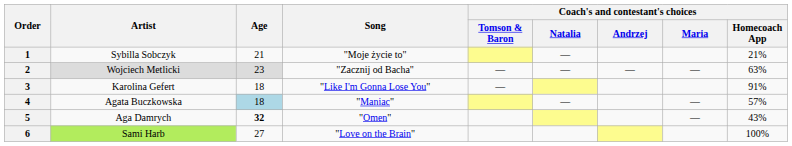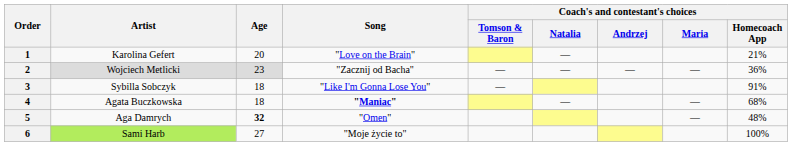(143, 54) Sybilla Sobczyk -> (143, 54) Karolina Gefert
(259, 54) 21 -> (259, 54) 20
(375, 54) "Moje życie to" -> (375, 54) "Love on the Brain"
(757, 70) 63% -> (757, 70) 36%
(143, 86) Karolina Gefert -> (143, 86) Sybilla Sobczyk
(259, 102) lightblue background -> (259, 102) no background
(375, 102) normal -> (375, 102) bold
(757, 102) 57% -> (757, 102) 68%
(757, 117) 43% -> (757, 117) 48%
(375, 133) "Love on the Brain" -> (375, 133) "Moje życie to"
